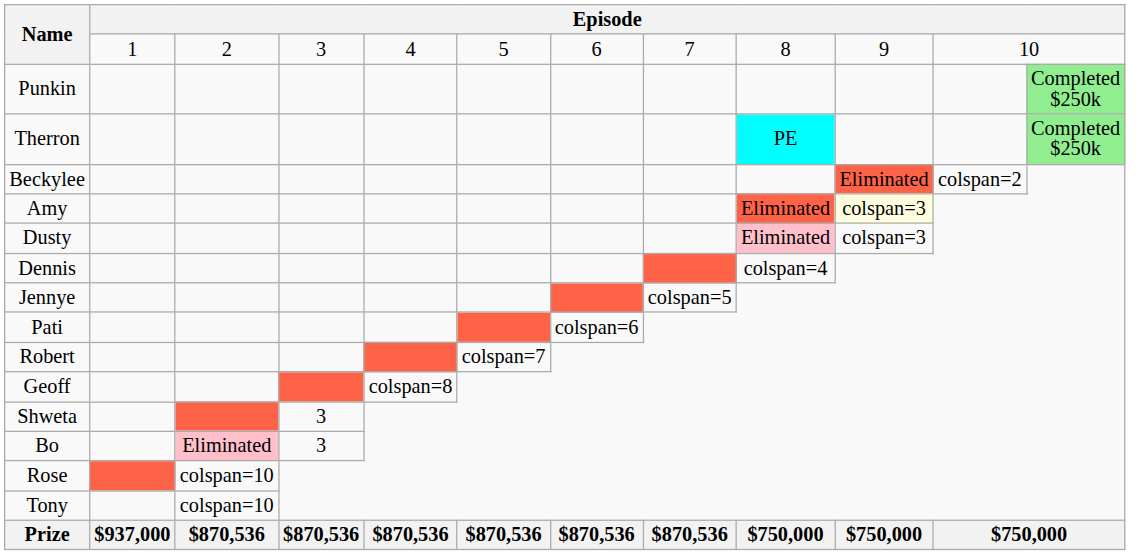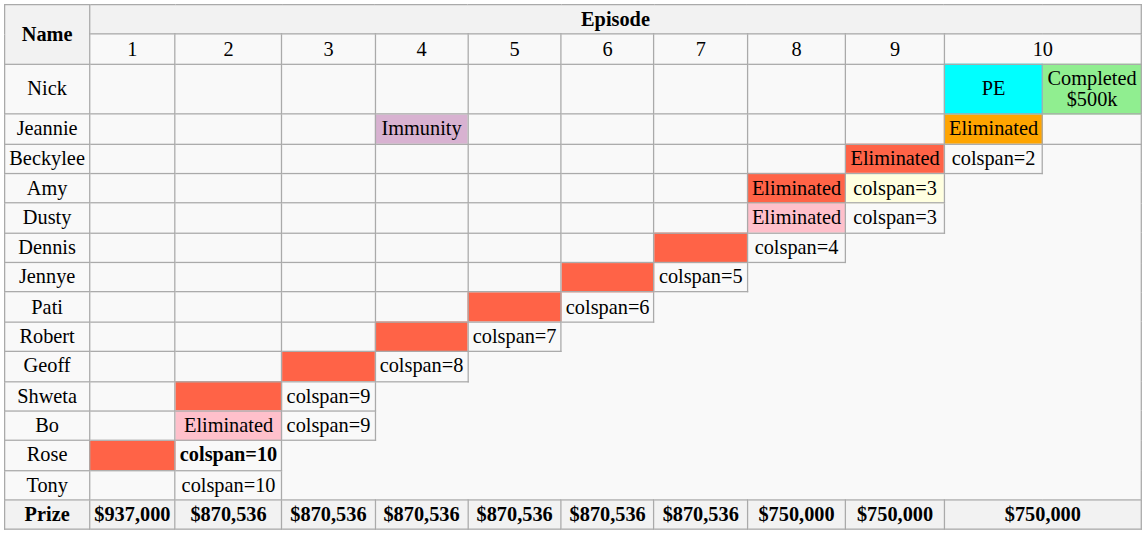+ row: (47, 88)
- row: (47, 88)
- row: (47, 138)
+ row: (47, 128)
(321, 416) 3 -> (328, 395) colspan=9
(321, 445) 3 -> (328, 425) colspan=9
(227, 475) normal -> (229, 455) bold
